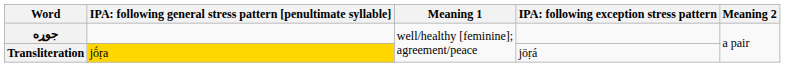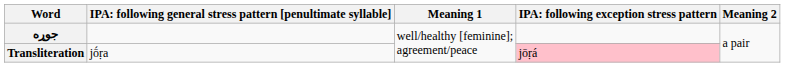(99, 52) gold background -> (99, 52) no background
(528, 52) no background -> (528, 52) pink background
